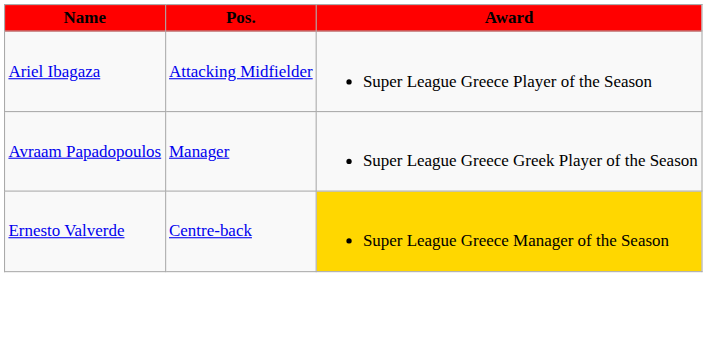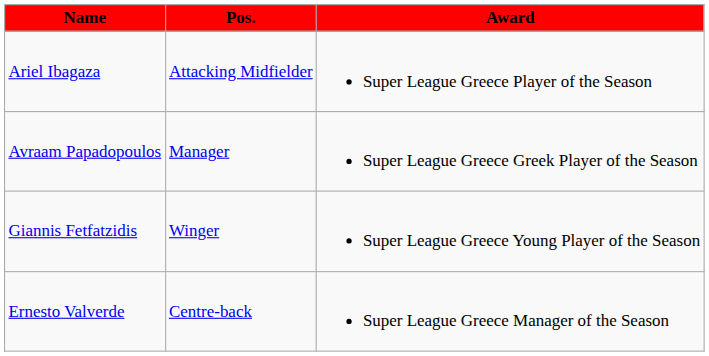+ row: (73, 231)
(509, 241) gold background -> (510, 321) no background
